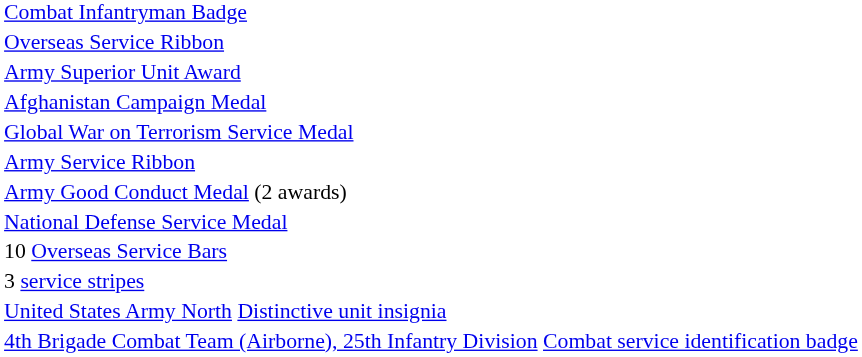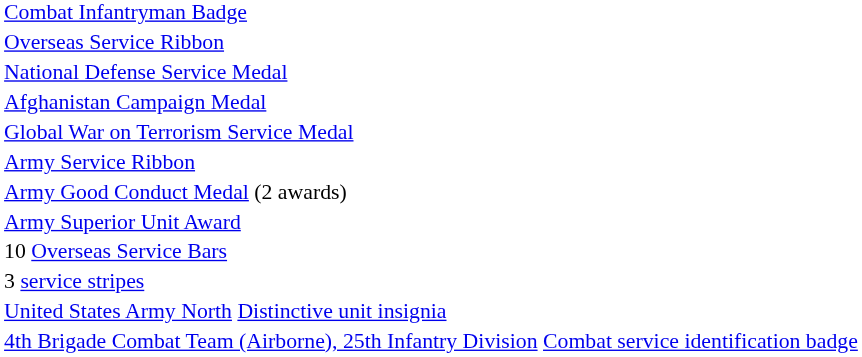(122, 71) Army Superior Unit Award -> (146, 71) National Defense Service Medal
(146, 221) National Defense Service Medal -> (122, 221) Army Superior Unit Award
